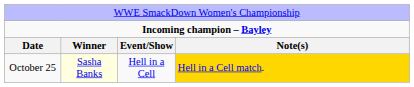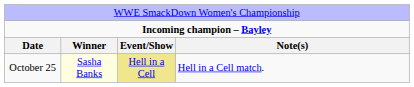(146, 68) no background -> (146, 68) khaki background
(221, 68) gold background -> (221, 68) no background
